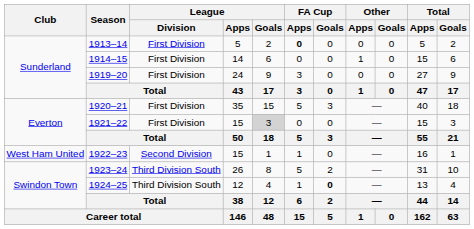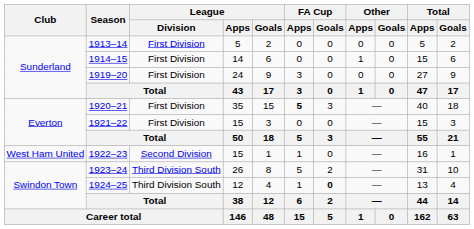(299, 43) bold -> (299, 43) normal
(299, 106) normal -> (299, 106) bold
(268, 122) lightgrey background -> (268, 122) no background
